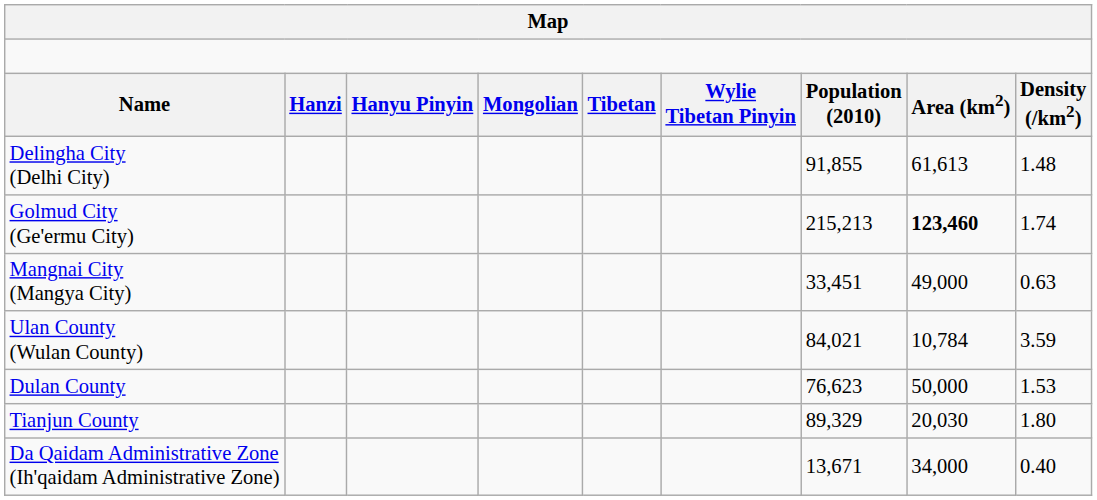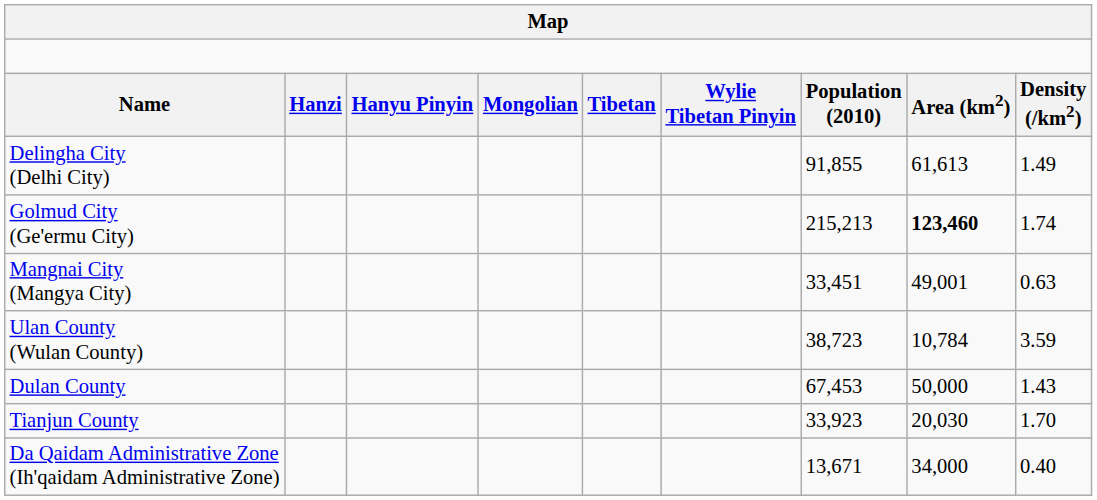(1038, 165) 1.48 -> (1038, 165) 1.49
(940, 282) 49,000 -> (940, 282) 49,001
(834, 340) 84,021 -> (834, 340) 38,723
(834, 386) 76,623 -> (834, 386) 67,453
(1038, 386) 1.53 -> (1038, 386) 1.43
(834, 420) 89,329 -> (834, 420) 33,923
(1038, 420) 1.80 -> (1038, 420) 1.70
